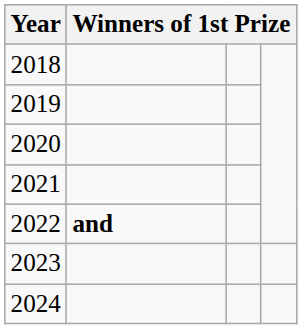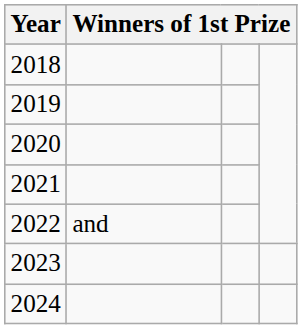(93, 223) bold -> (91, 223) normal
